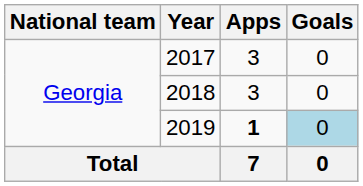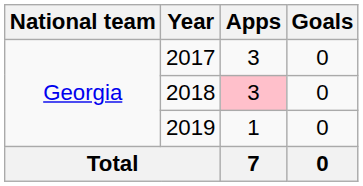(253, 92) no background -> (253, 92) pink background
(253, 127) bold -> (253, 127) normal
(322, 127) lightblue background -> (322, 127) no background
